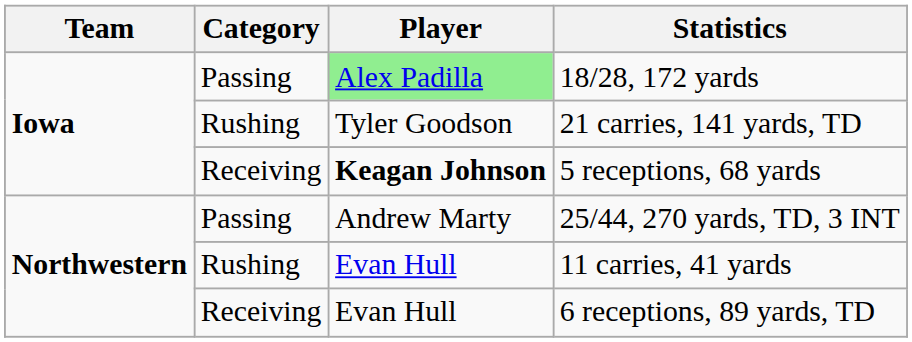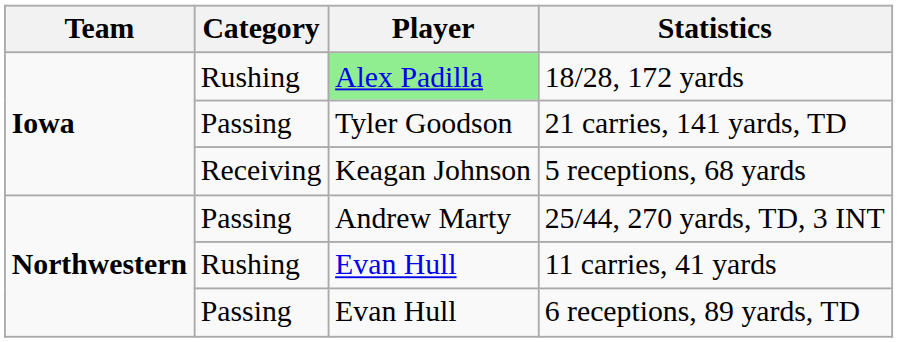(246, 76) Passing -> (250, 76) Rushing
(250, 123) Rushing -> (246, 123) Passing
(441, 170) bold -> (433, 170) normal
(261, 312) Receiving -> (246, 312) Passing
